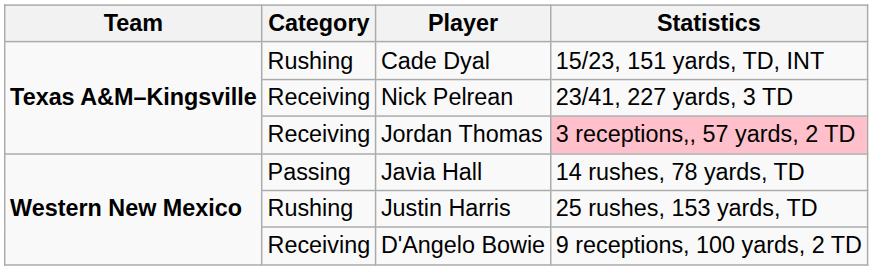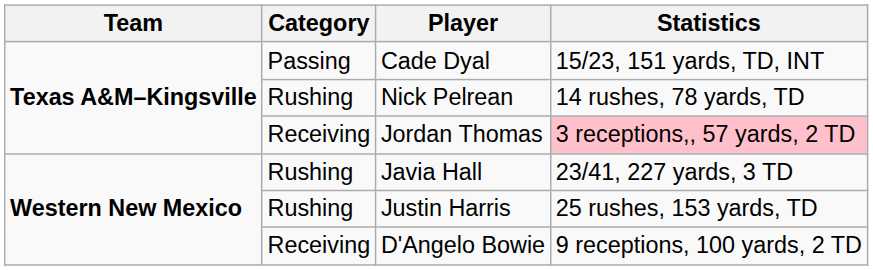(310, 60) Rushing -> (309, 60) Passing
(319, 97) Receiving -> (310, 97) Rushing
(674, 97) 23/41, 227 yards, 3 TD -> (680, 97) 14 rushes, 78 yards, TD
(309, 171) Passing -> (310, 171) Rushing
(680, 171) 14 rushes, 78 yards, TD -> (674, 171) 23/41, 227 yards, 3 TD
